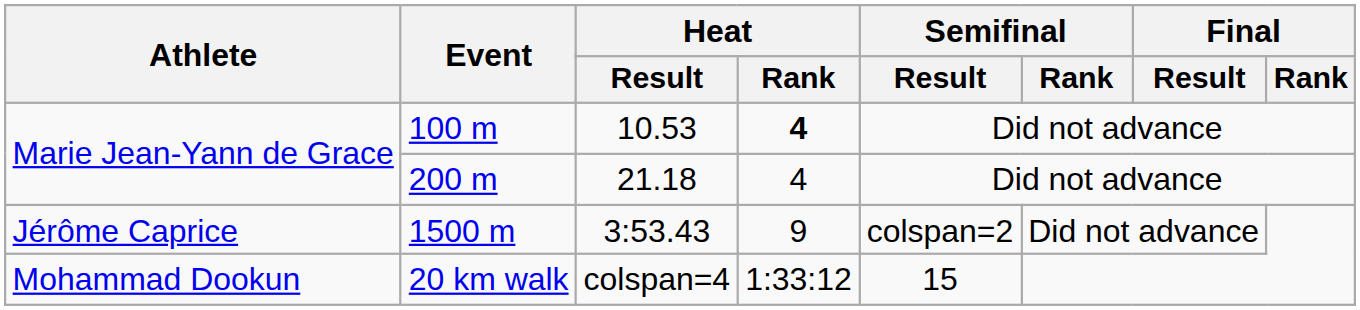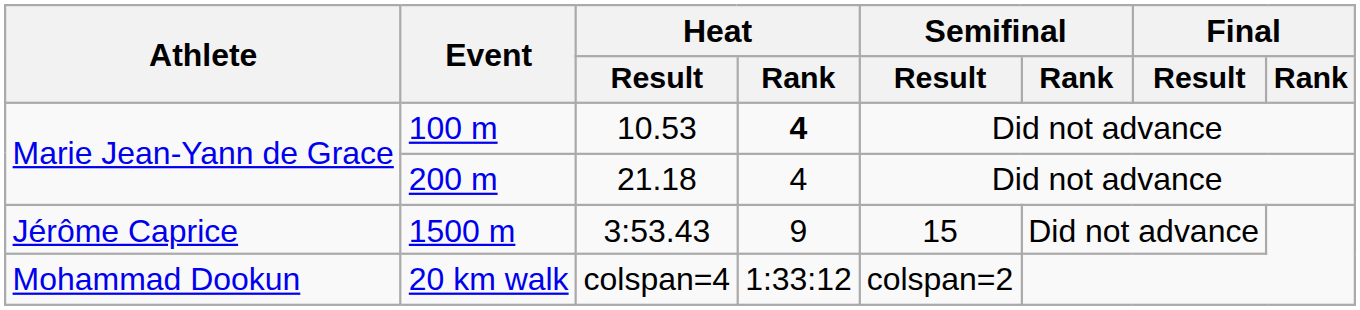(940, 230) colspan=2 -> (940, 230) 15
(940, 280) 15 -> (940, 280) colspan=2
